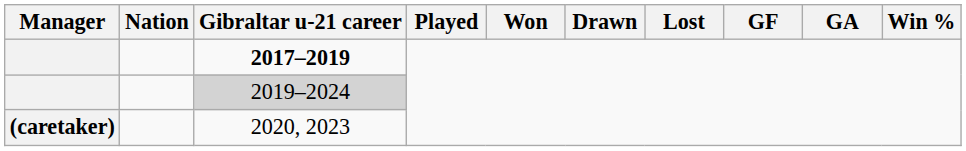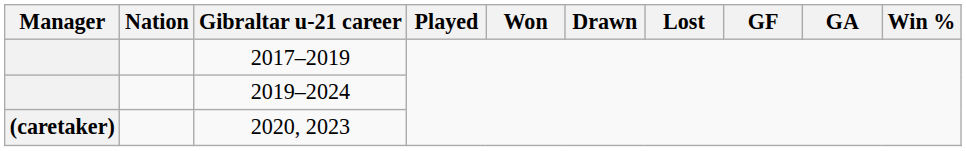(300, 57) bold -> (300, 57) normal
(300, 92) lightgrey background -> (300, 92) no background
